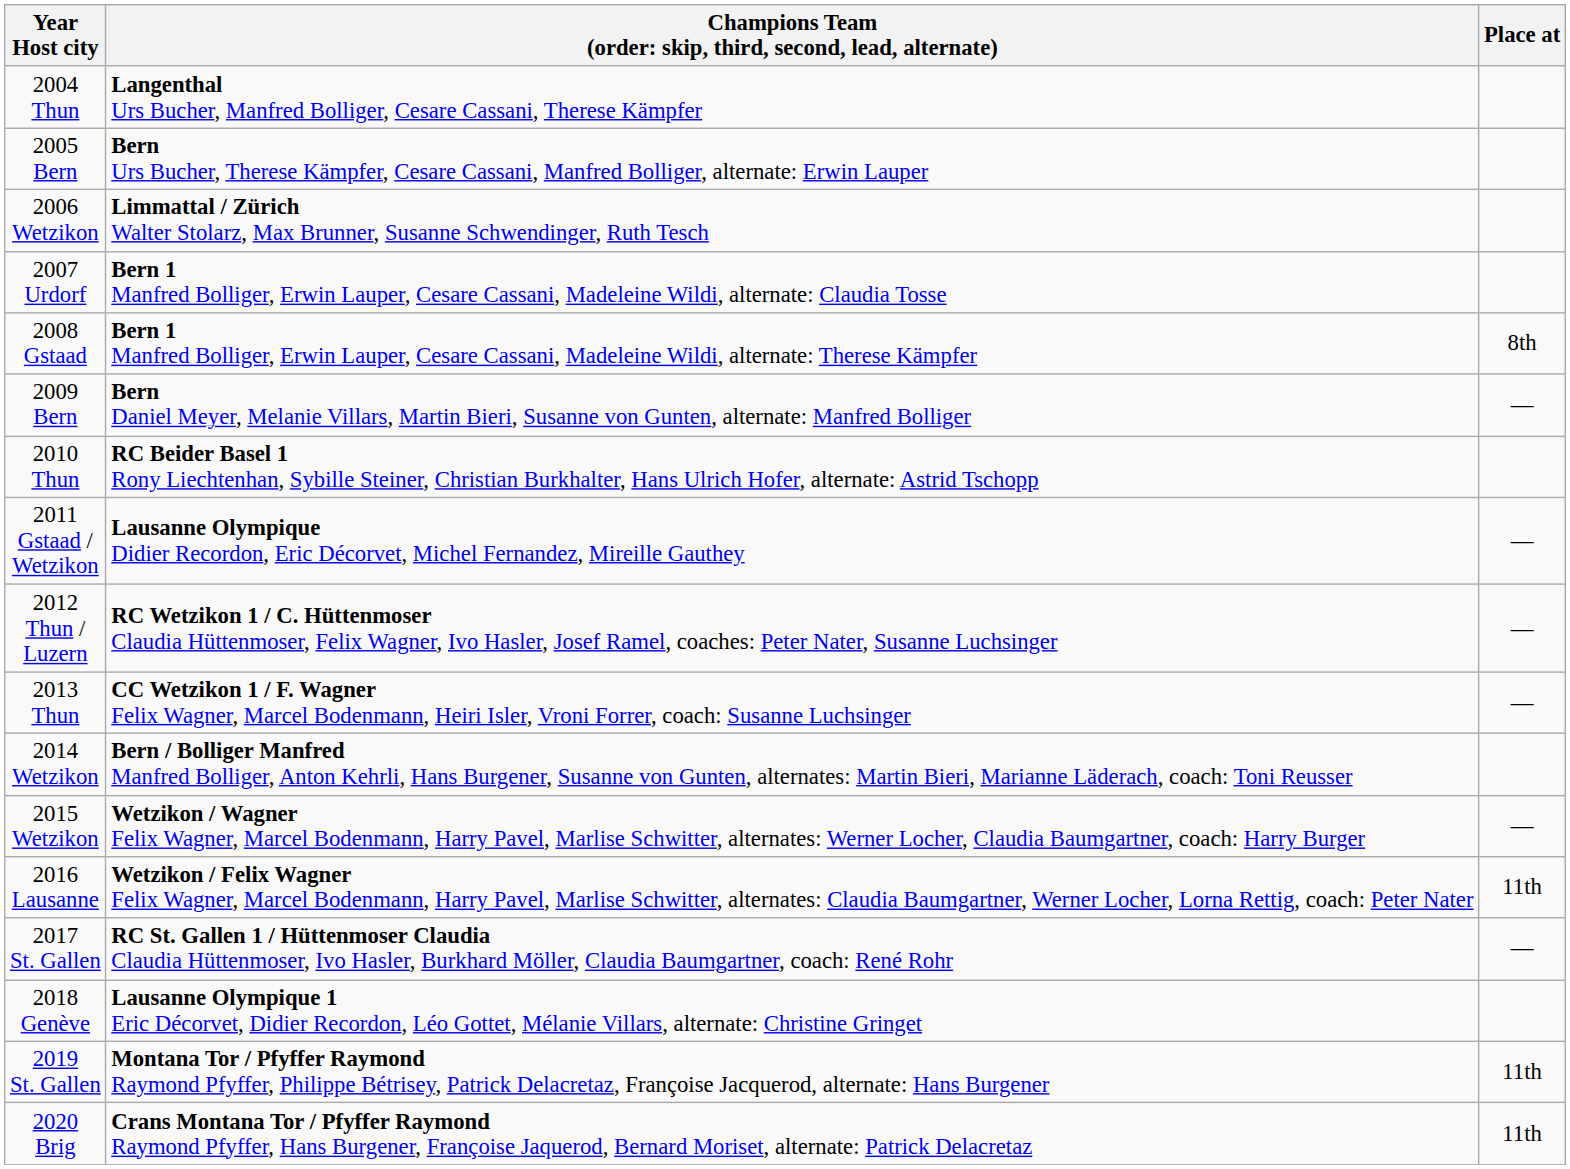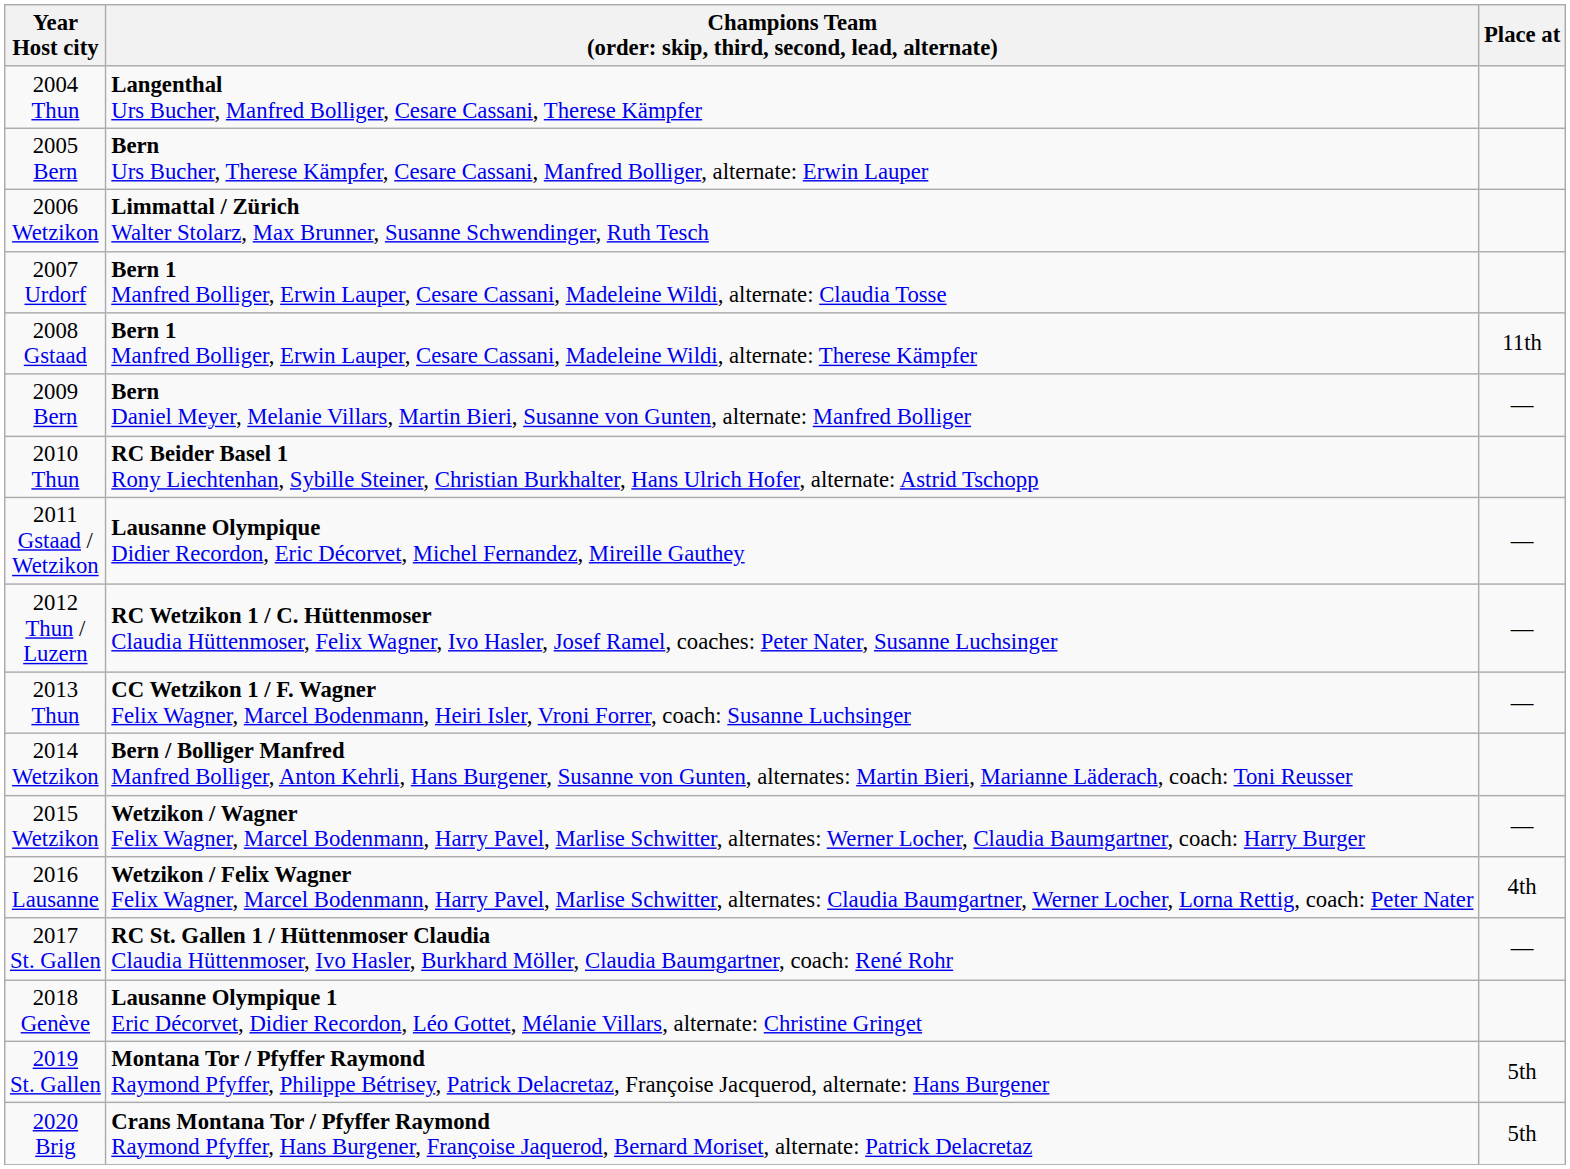(1522, 343) 8th -> (1522, 343) 11th
(1522, 887) 11th -> (1522, 887) 4th
(1522, 1071) 11th -> (1522, 1071) 5th
(1522, 1133) 11th -> (1522, 1133) 5th
